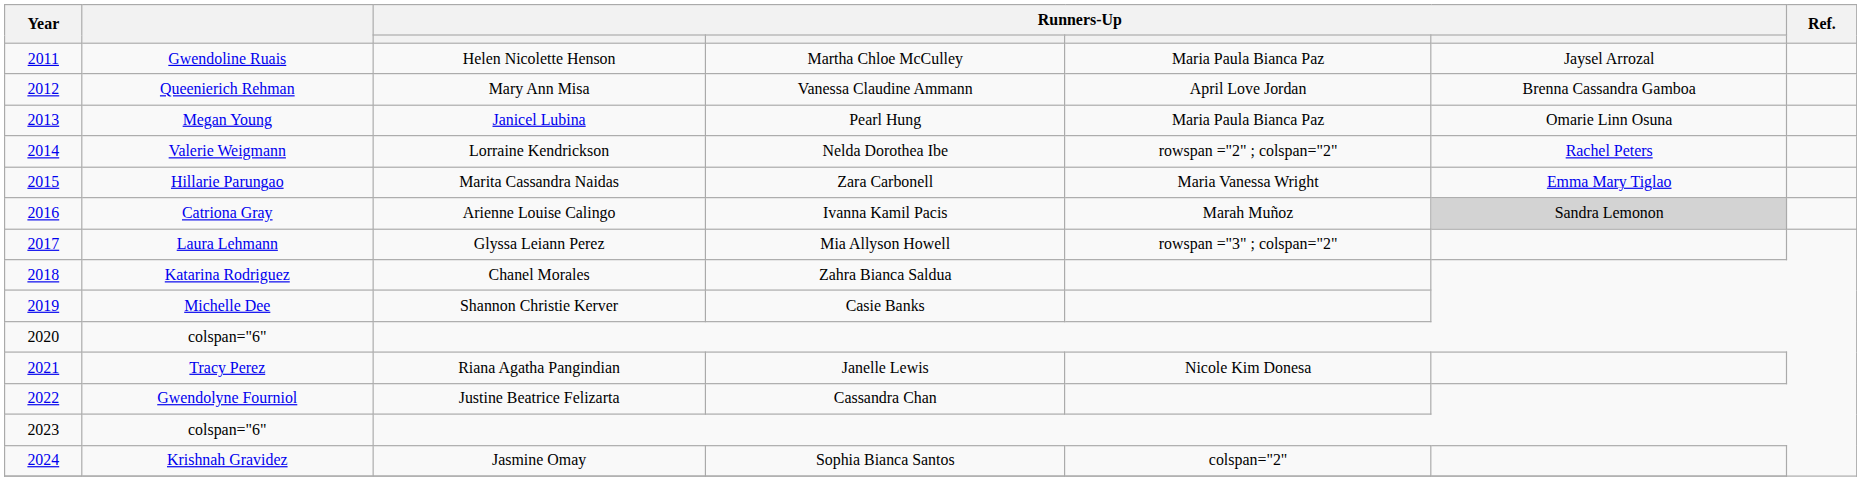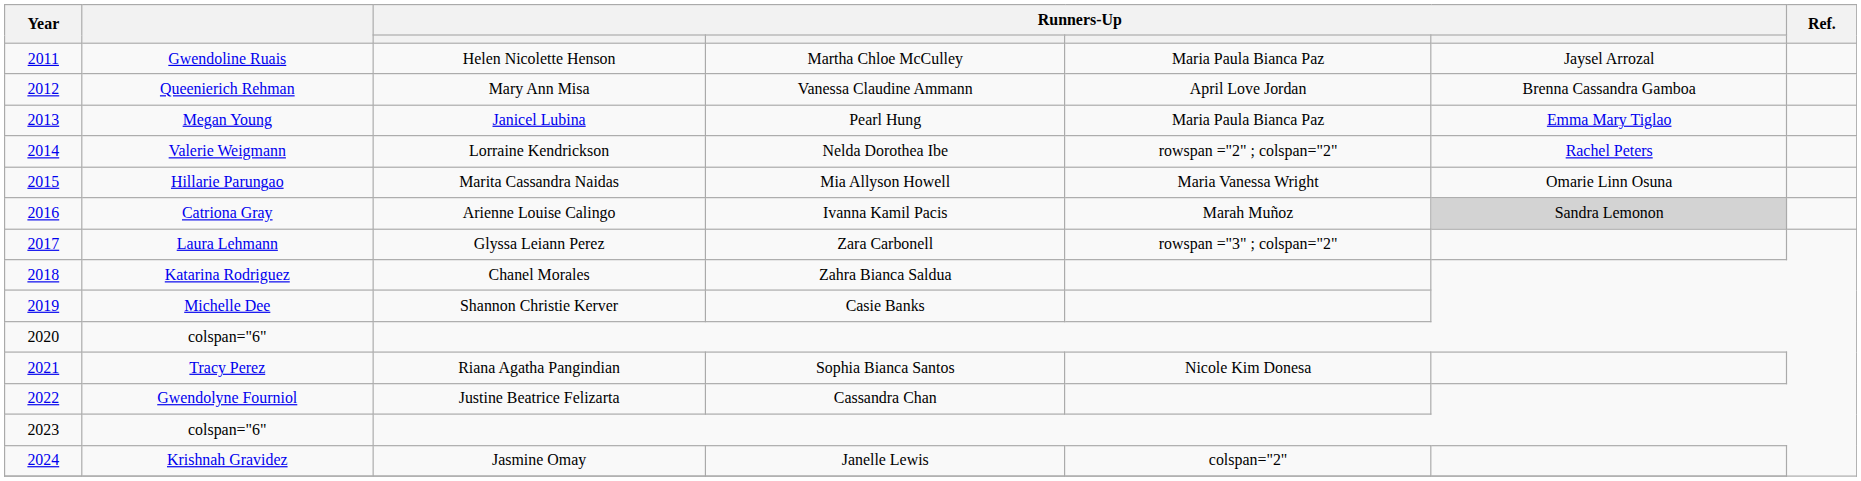(1609, 119) Omarie Linn Osuna -> (1609, 119) Emma Mary Tiglao
(885, 181) Zara Carbonell -> (885, 181) Mia Allyson Howell
(1609, 181) Emma Mary Tiglao -> (1609, 181) Omarie Linn Osuna
(885, 243) Mia Allyson Howell -> (885, 243) Zara Carbonell
(885, 367) Janelle Lewis -> (885, 367) Sophia Bianca Santos
(885, 460) Sophia Bianca Santos -> (885, 460) Janelle Lewis
